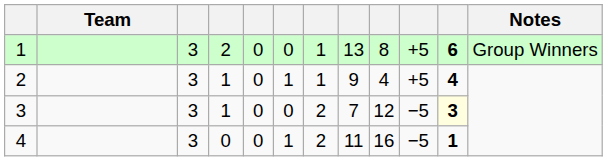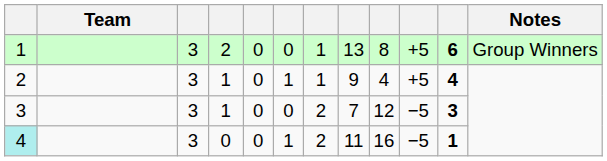(453, 109) lightyellow background -> (453, 109) no background
(21, 140) no background -> (21, 140) paleturquoise background
